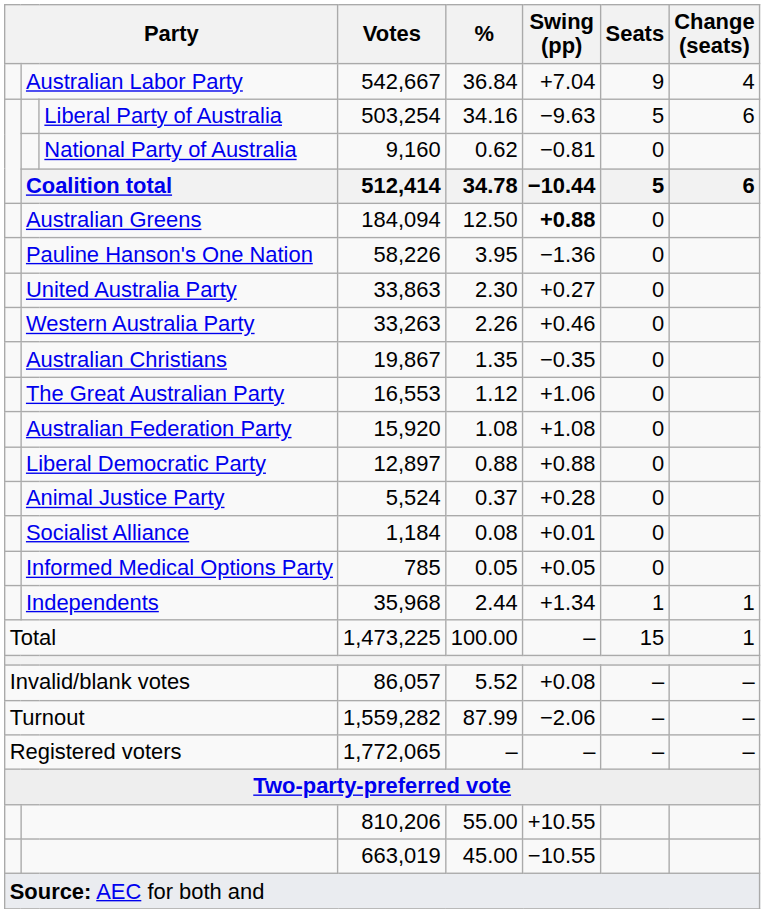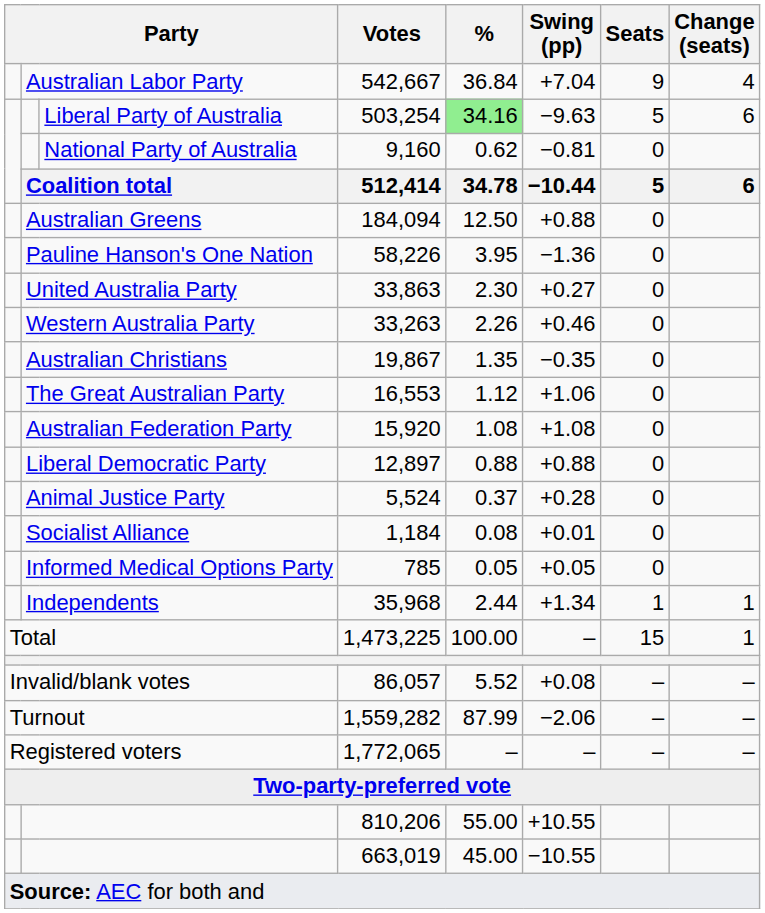(490, 116) no background -> (490, 116) lightgreen background
(568, 220) bold -> (568, 220) normal
